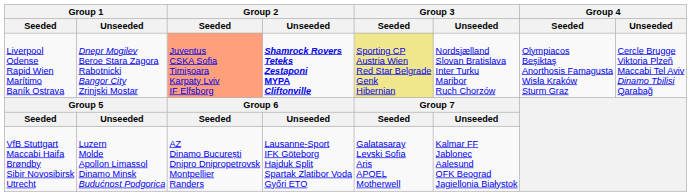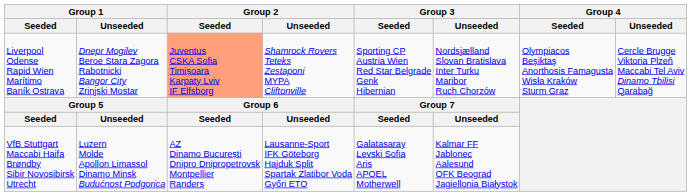(303, 70) bold -> (301, 70) normal
(394, 70) khaki background -> (394, 70) no background
